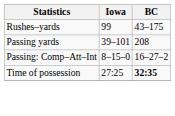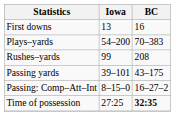+ row: (29, 27)
+ row: (30, 42)
(149, 27) 43–175 -> (142, 57) 208
(142, 42) 208 -> (149, 73) 43–175
